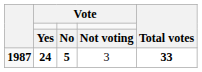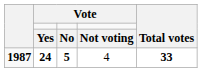(107, 57) 3 -> (107, 57) 4
